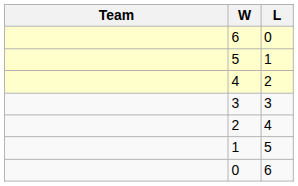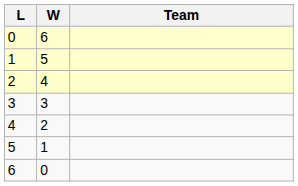columns swapped: (116, 15) <-> (277, 15)
